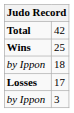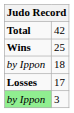(26, 99) no background -> (26, 99) lightgreen background
